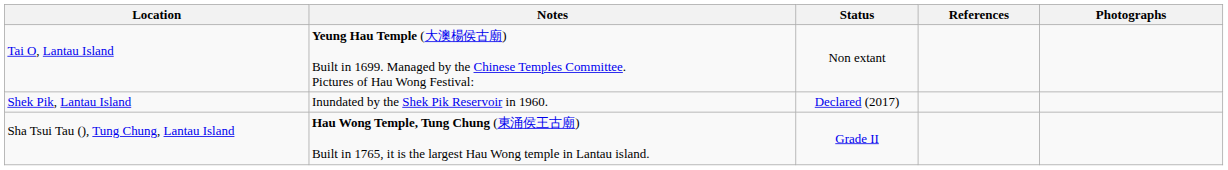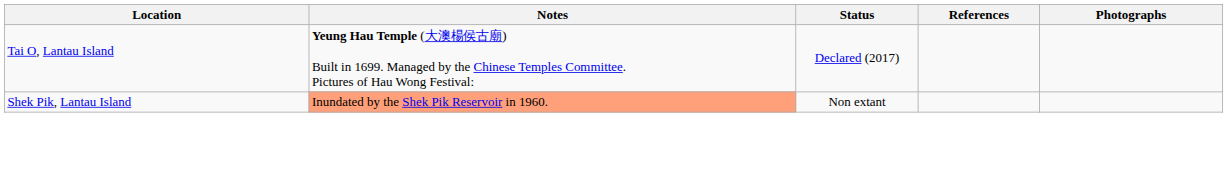(857, 58) Non extant -> (857, 58) Declared (2017)
(430, 102) no background -> (430, 102) lightsalmon background
(857, 102) Declared (2017) -> (857, 102) Non extant
- row: (121, 131)
